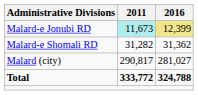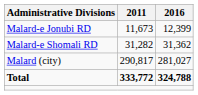(139, 28) paleturquoise background -> (139, 28) no background
(177, 28) khaki background -> (177, 28) no background
